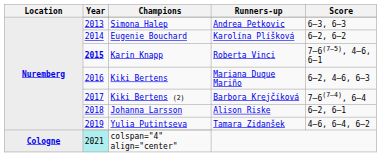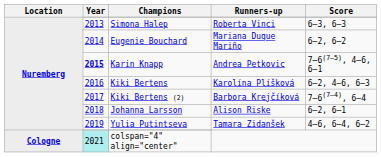(249, 24) Andrea Petkovic -> (244, 24) Roberta Vinci
(254, 37) Karolína Plíšková -> (244, 41) Mariana Duque Mariño
(244, 55) Roberta Vinci -> (249, 64) Andrea Petkovic
(244, 78) Mariana Duque Mariño -> (254, 83) Karolína Plíšková
